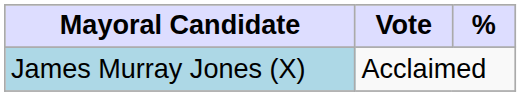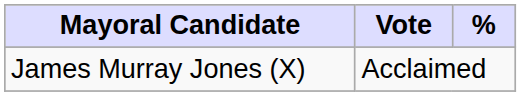(158, 68) lightblue background -> (158, 68) no background
